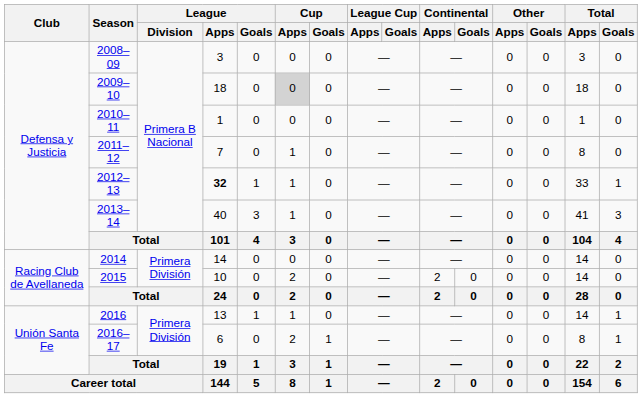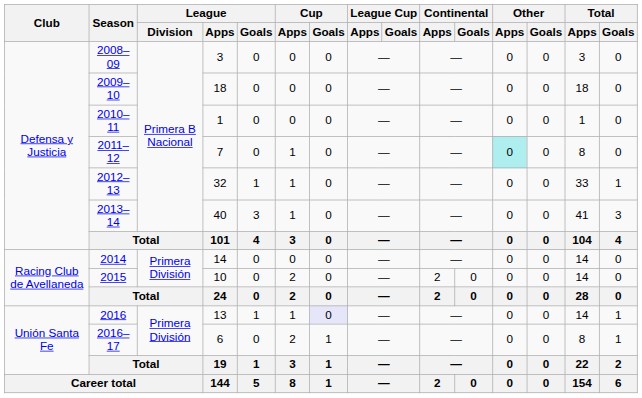(292, 89) lightgrey background -> (292, 89) no background
(510, 152) no background -> (510, 152) paleturquoise background
(220, 184) bold -> (220, 184) normal
(329, 314) no background -> (329, 314) lavender background
